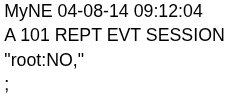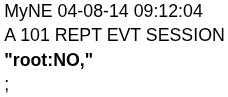(44, 60) normal -> (49, 60) bold
